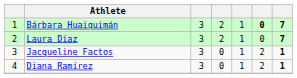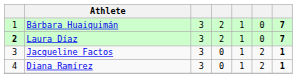(262, 25) bold -> (262, 25) normal
(14, 39) normal -> (14, 39) bold
